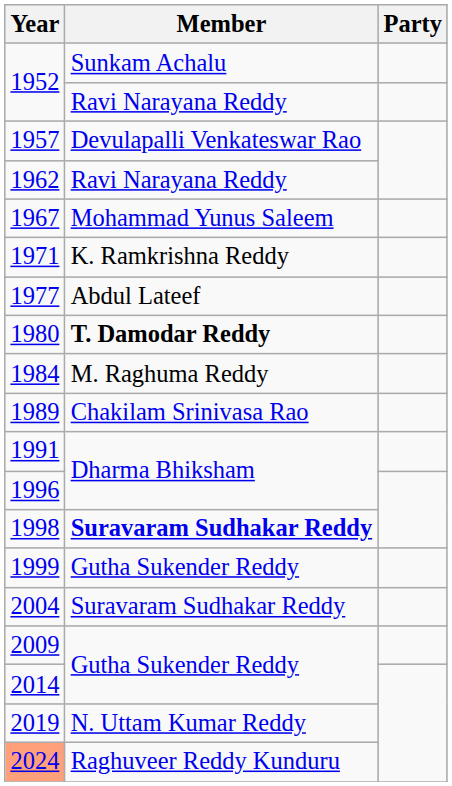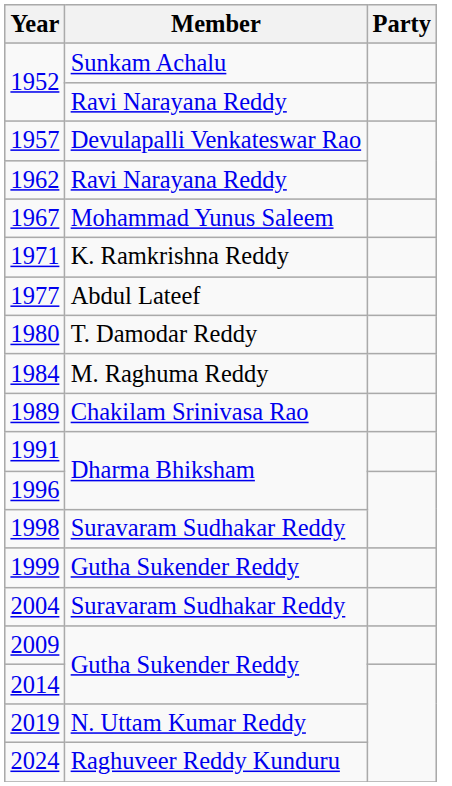(171, 334) bold -> (164, 334) normal
(221, 528) bold -> (208, 528) normal
(35, 761) lightsalmon background -> (35, 761) no background
